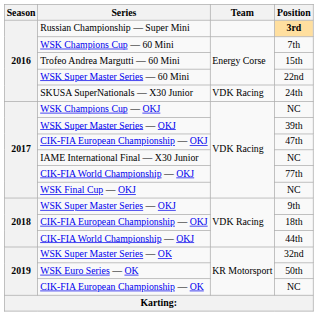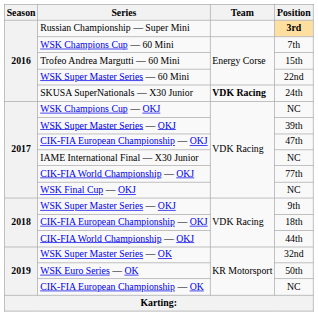(238, 92) normal -> (239, 92) bold
